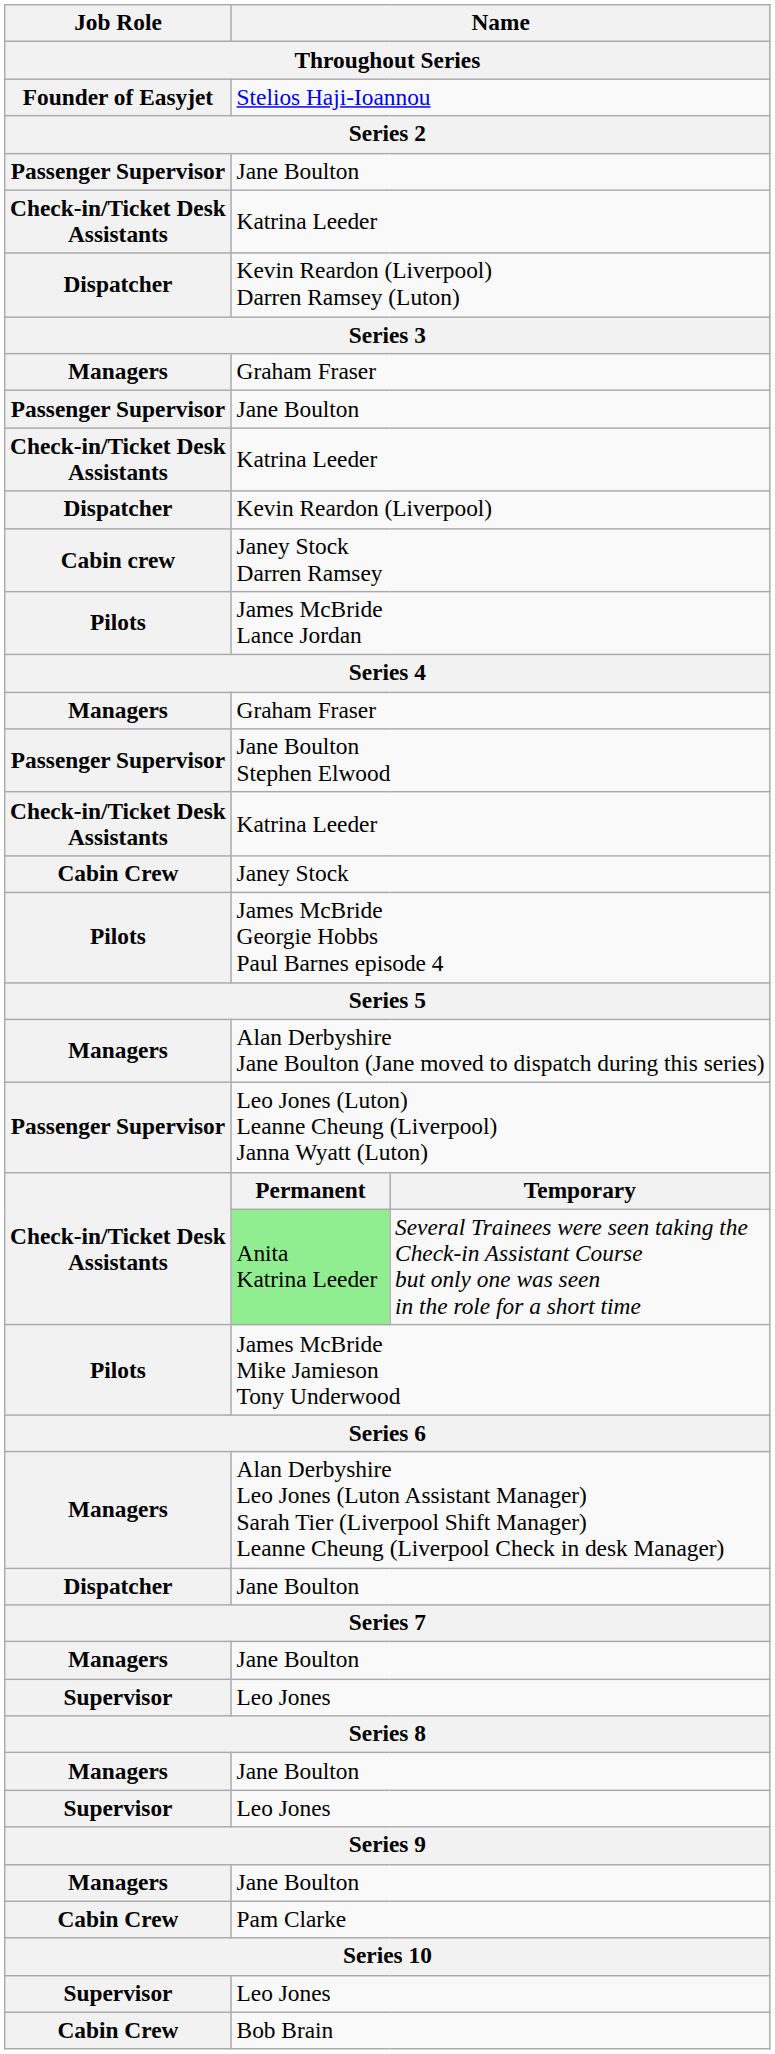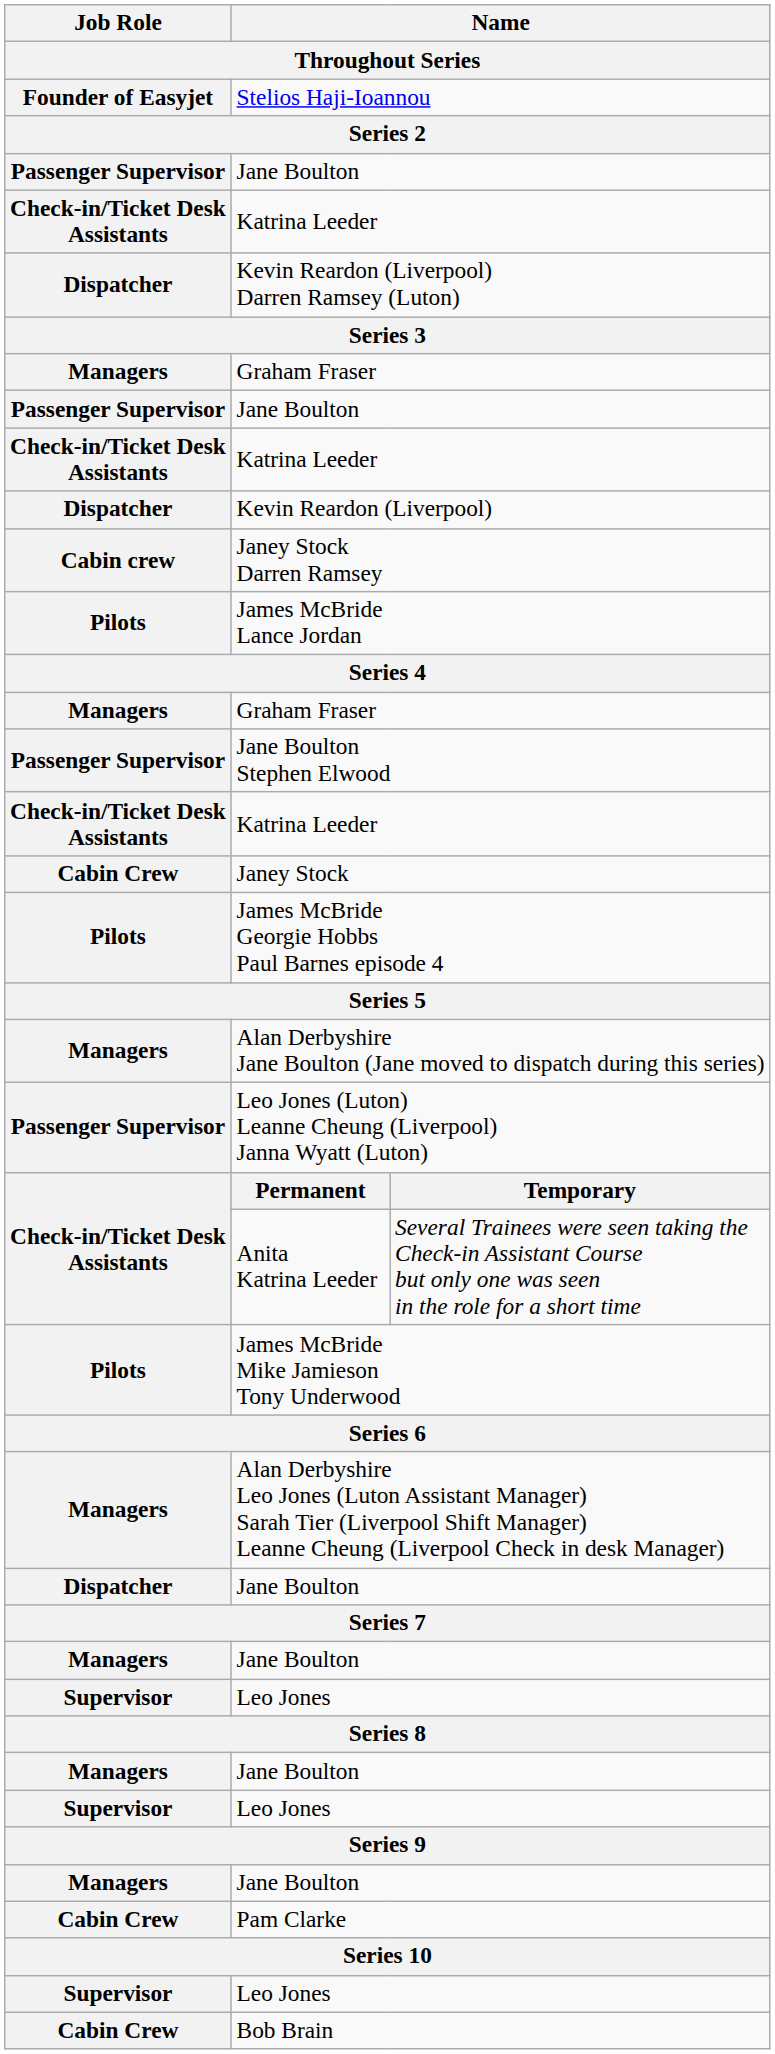(307, 1266) lightgreen background -> (307, 1266) no background
